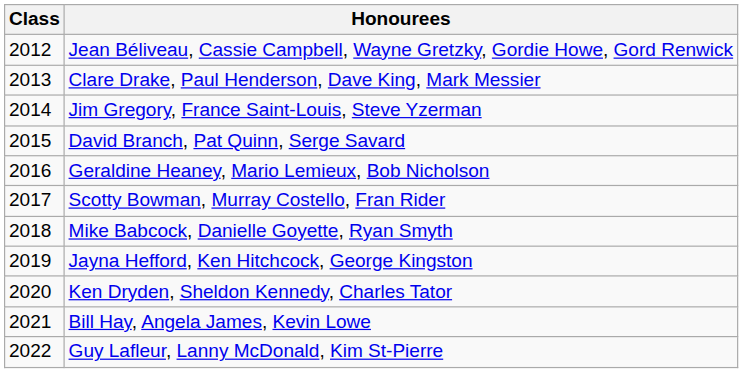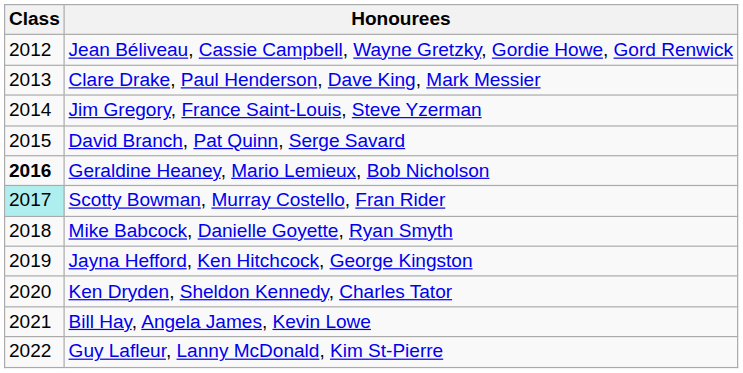(30, 170) normal -> (30, 170) bold
(30, 200) no background -> (30, 200) paleturquoise background
